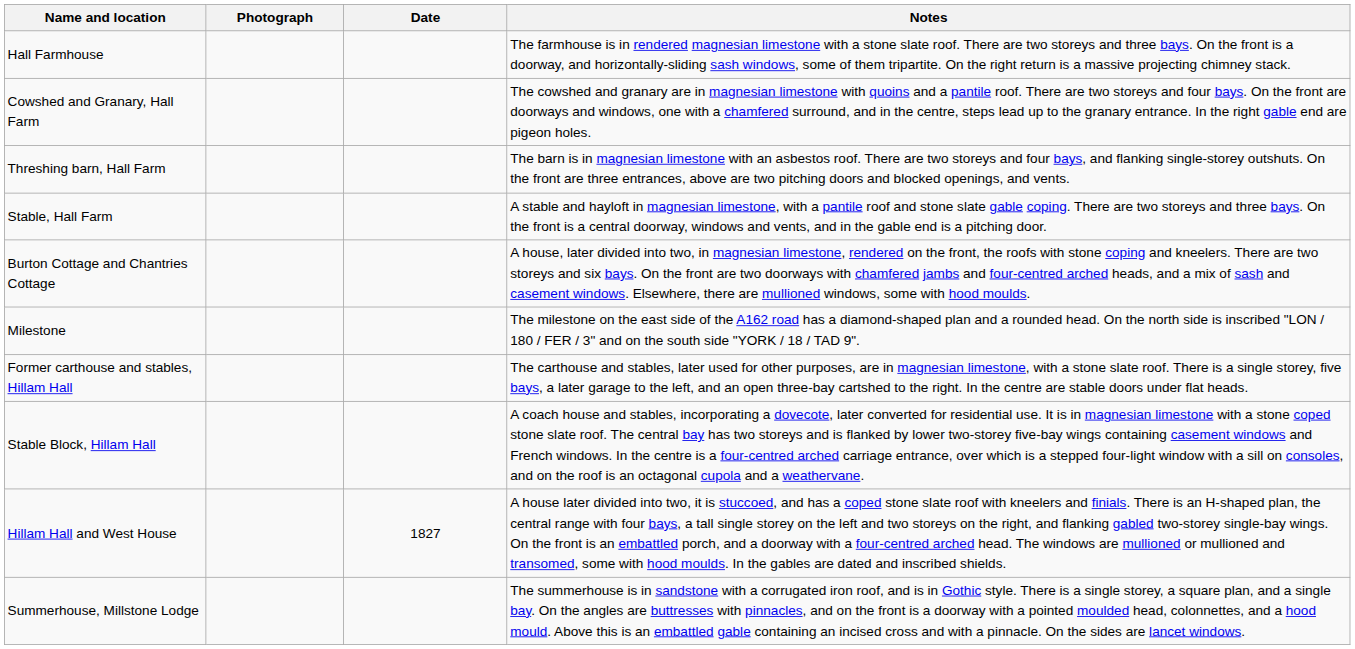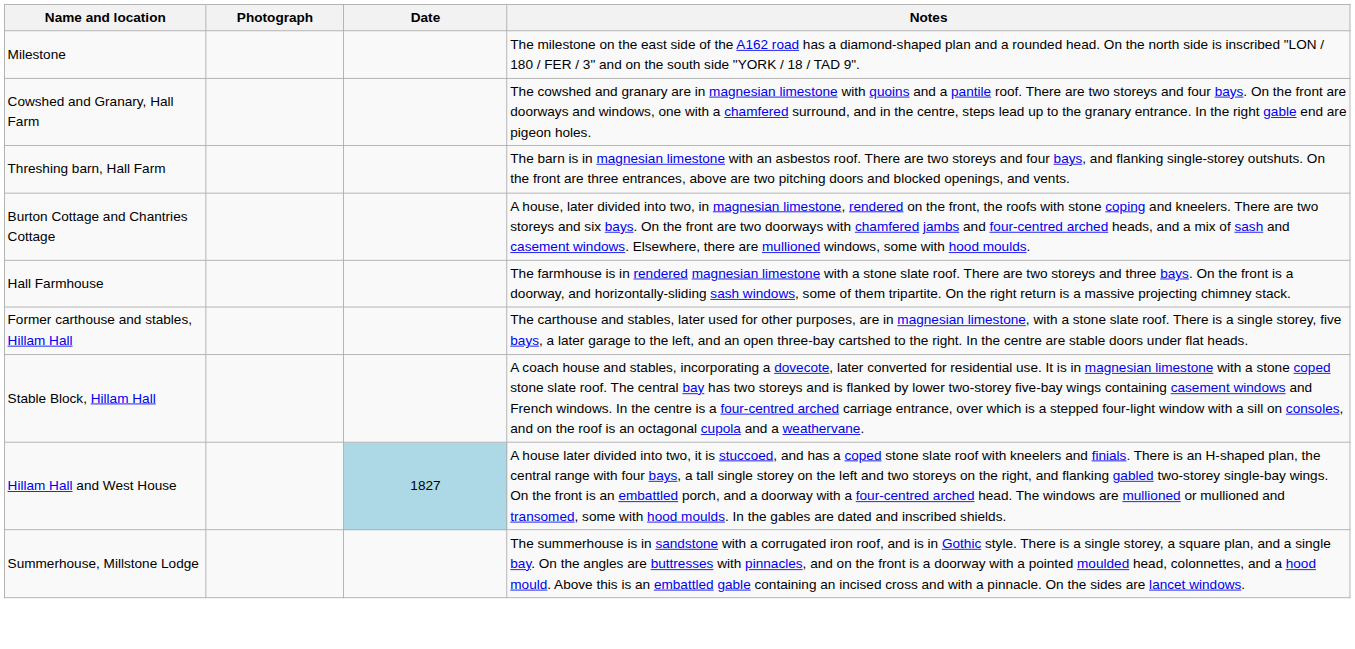rows swapped: (56, 54) <-> (37, 330)
- row: (60, 216)
(425, 533) no background -> (425, 486) lightblue background
